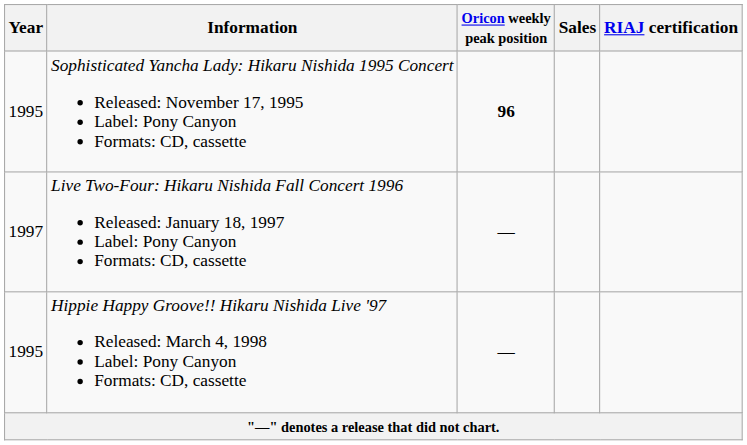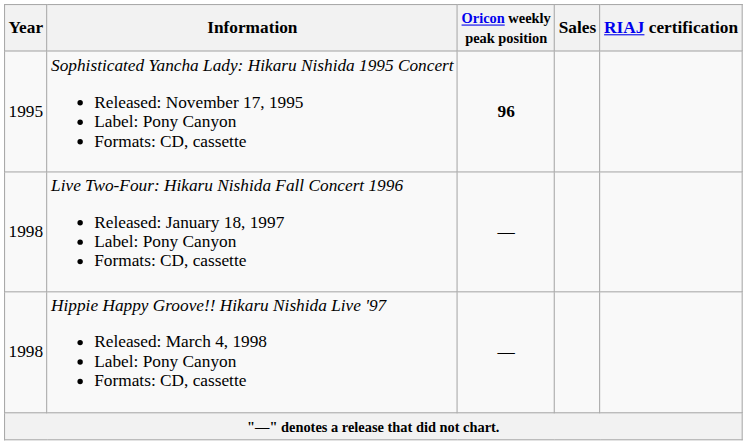(26, 231) 1997 -> (26, 231) 1998
(26, 352) 1995 -> (26, 352) 1998
